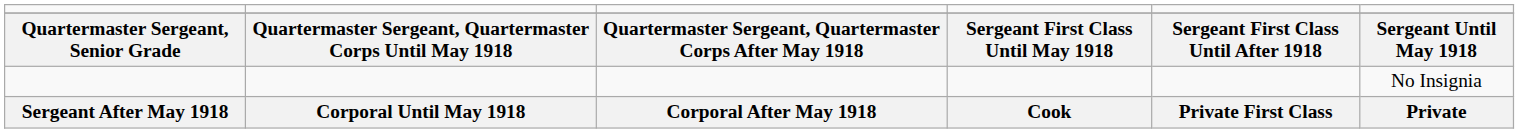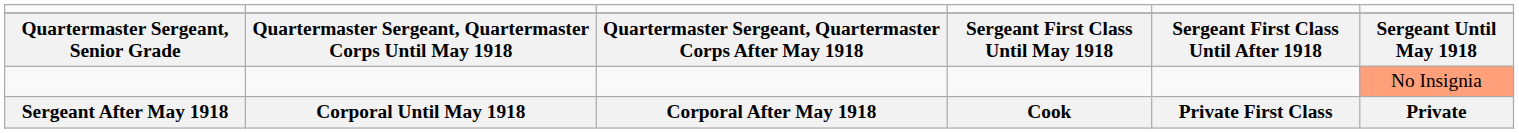(1436, 81) no background -> (1436, 81) lightsalmon background
